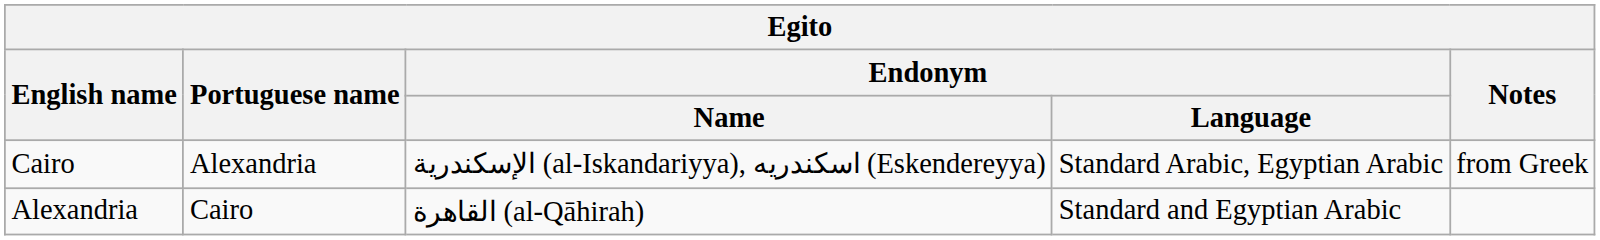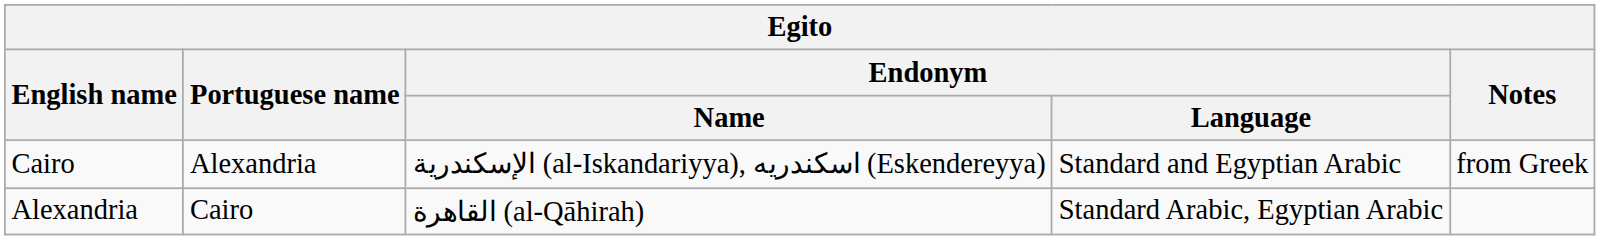(1251, 163) Standard Arabic, Egyptian Arabic -> (1230, 163) Standard and Egyptian Arabic
(1230, 210) Standard and Egyptian Arabic -> (1251, 210) Standard Arabic, Egyptian Arabic
